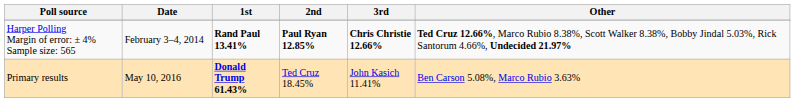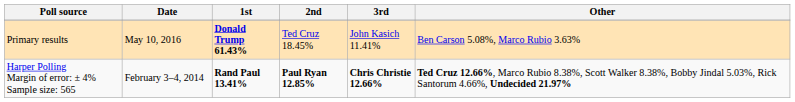rows swapped: (37, 78) <-> (51, 39)
